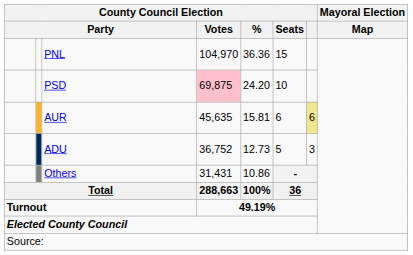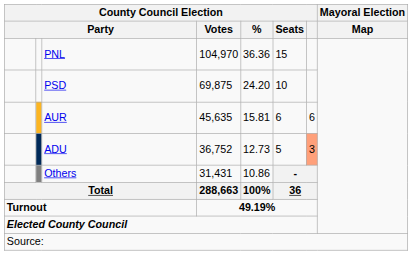(216, 86) pink background -> (216, 86) no background
(312, 117) khaki background -> (312, 117) no background
(312, 149) no background -> (312, 149) lightsalmon background
